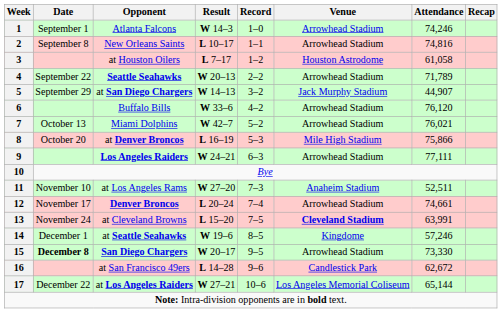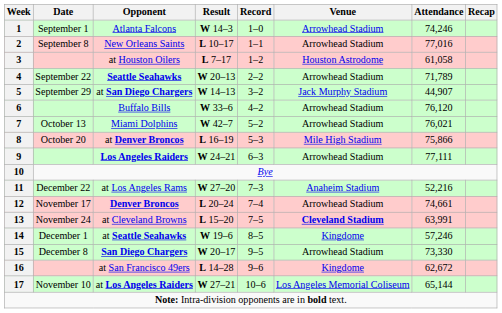(439, 44) 74,816 -> (439, 44) 77,016
(63, 188) November 10 -> (63, 188) December 22
(439, 188) 52,511 -> (439, 188) 52,216
(63, 252) bold -> (63, 252) normal
(343, 268) Candlestick Park -> (343, 268) Kingdome
(63, 284) December 22 -> (63, 284) November 10
